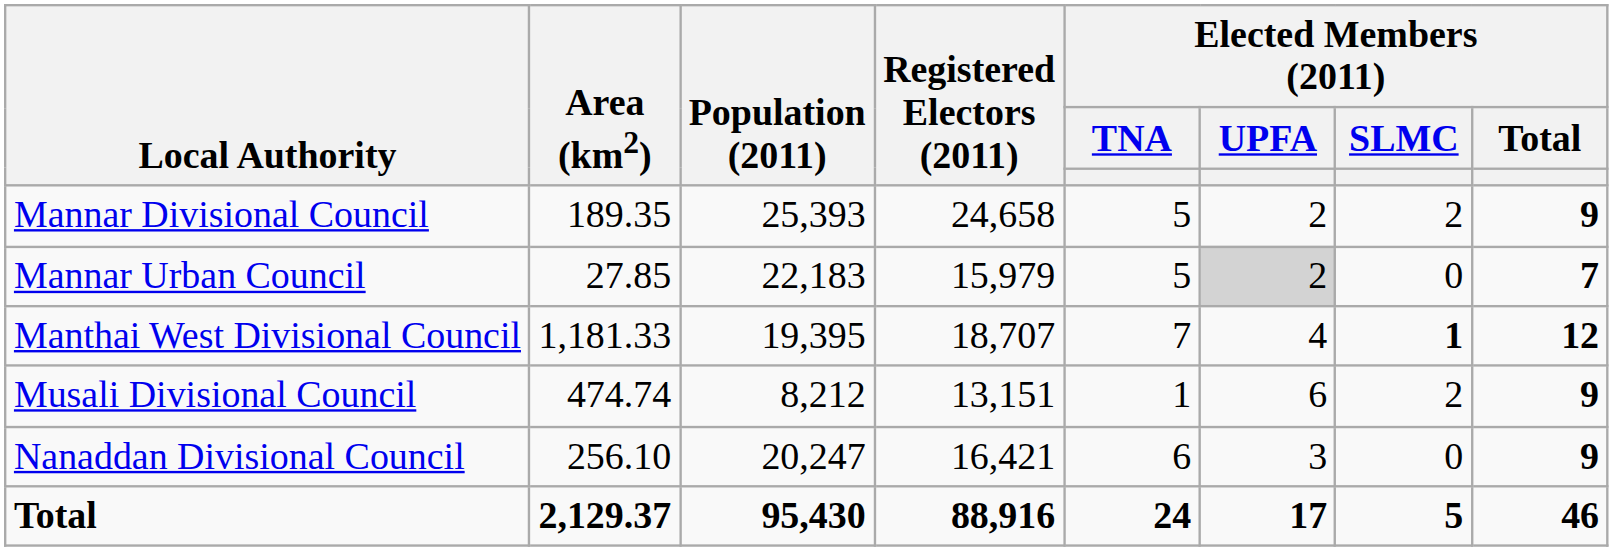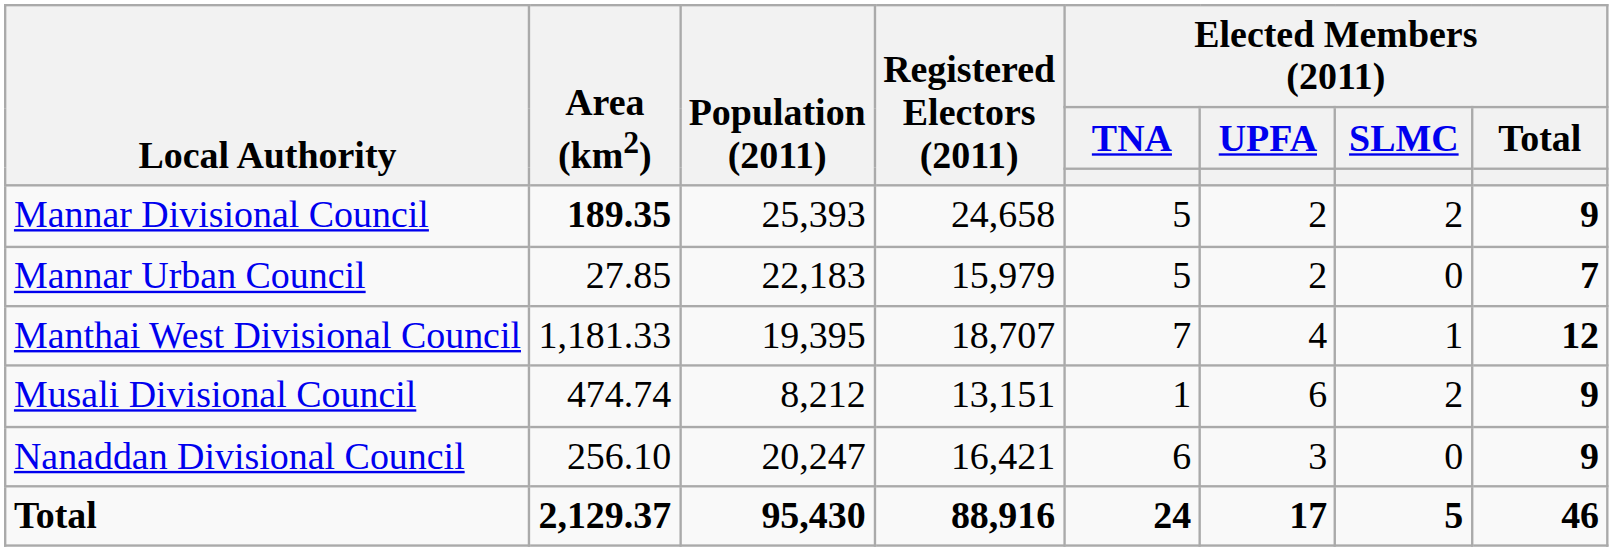(619, 214) normal -> (619, 214) bold
(1318, 275) lightgrey background -> (1318, 275) no background
(1454, 335) bold -> (1454, 335) normal
